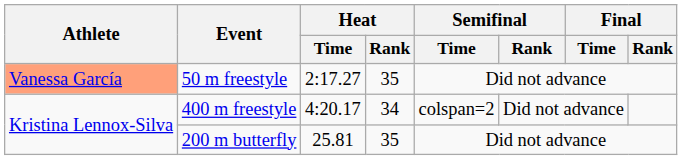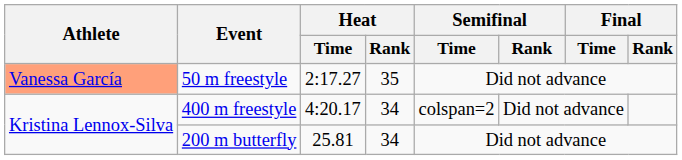(390, 140) 35 -> (390, 140) 34
